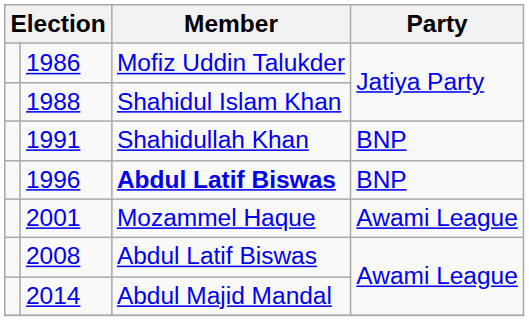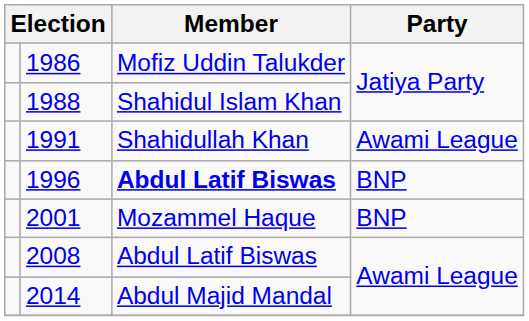(382, 140) BNP -> (437, 140) Awami League
(437, 218) Awami League -> (382, 218) BNP
